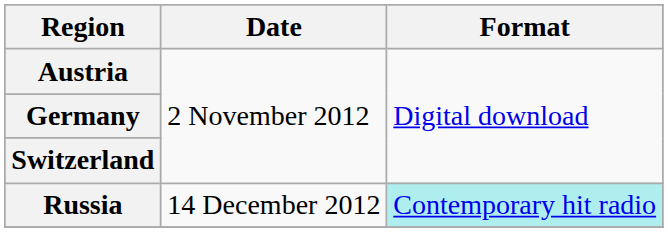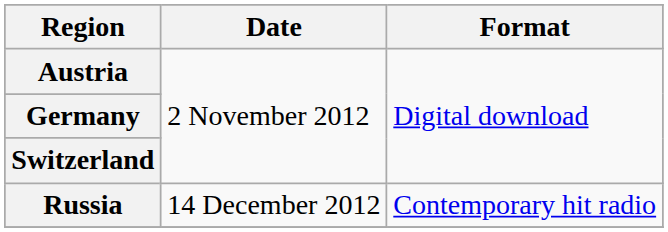(525, 204) paleturquoise background -> (525, 204) no background
